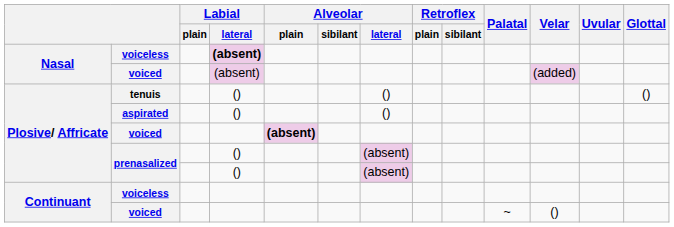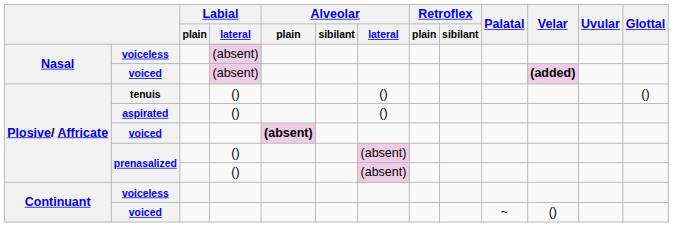(237, 53) bold -> (235, 53) normal
(555, 73) normal -> (553, 73) bold
